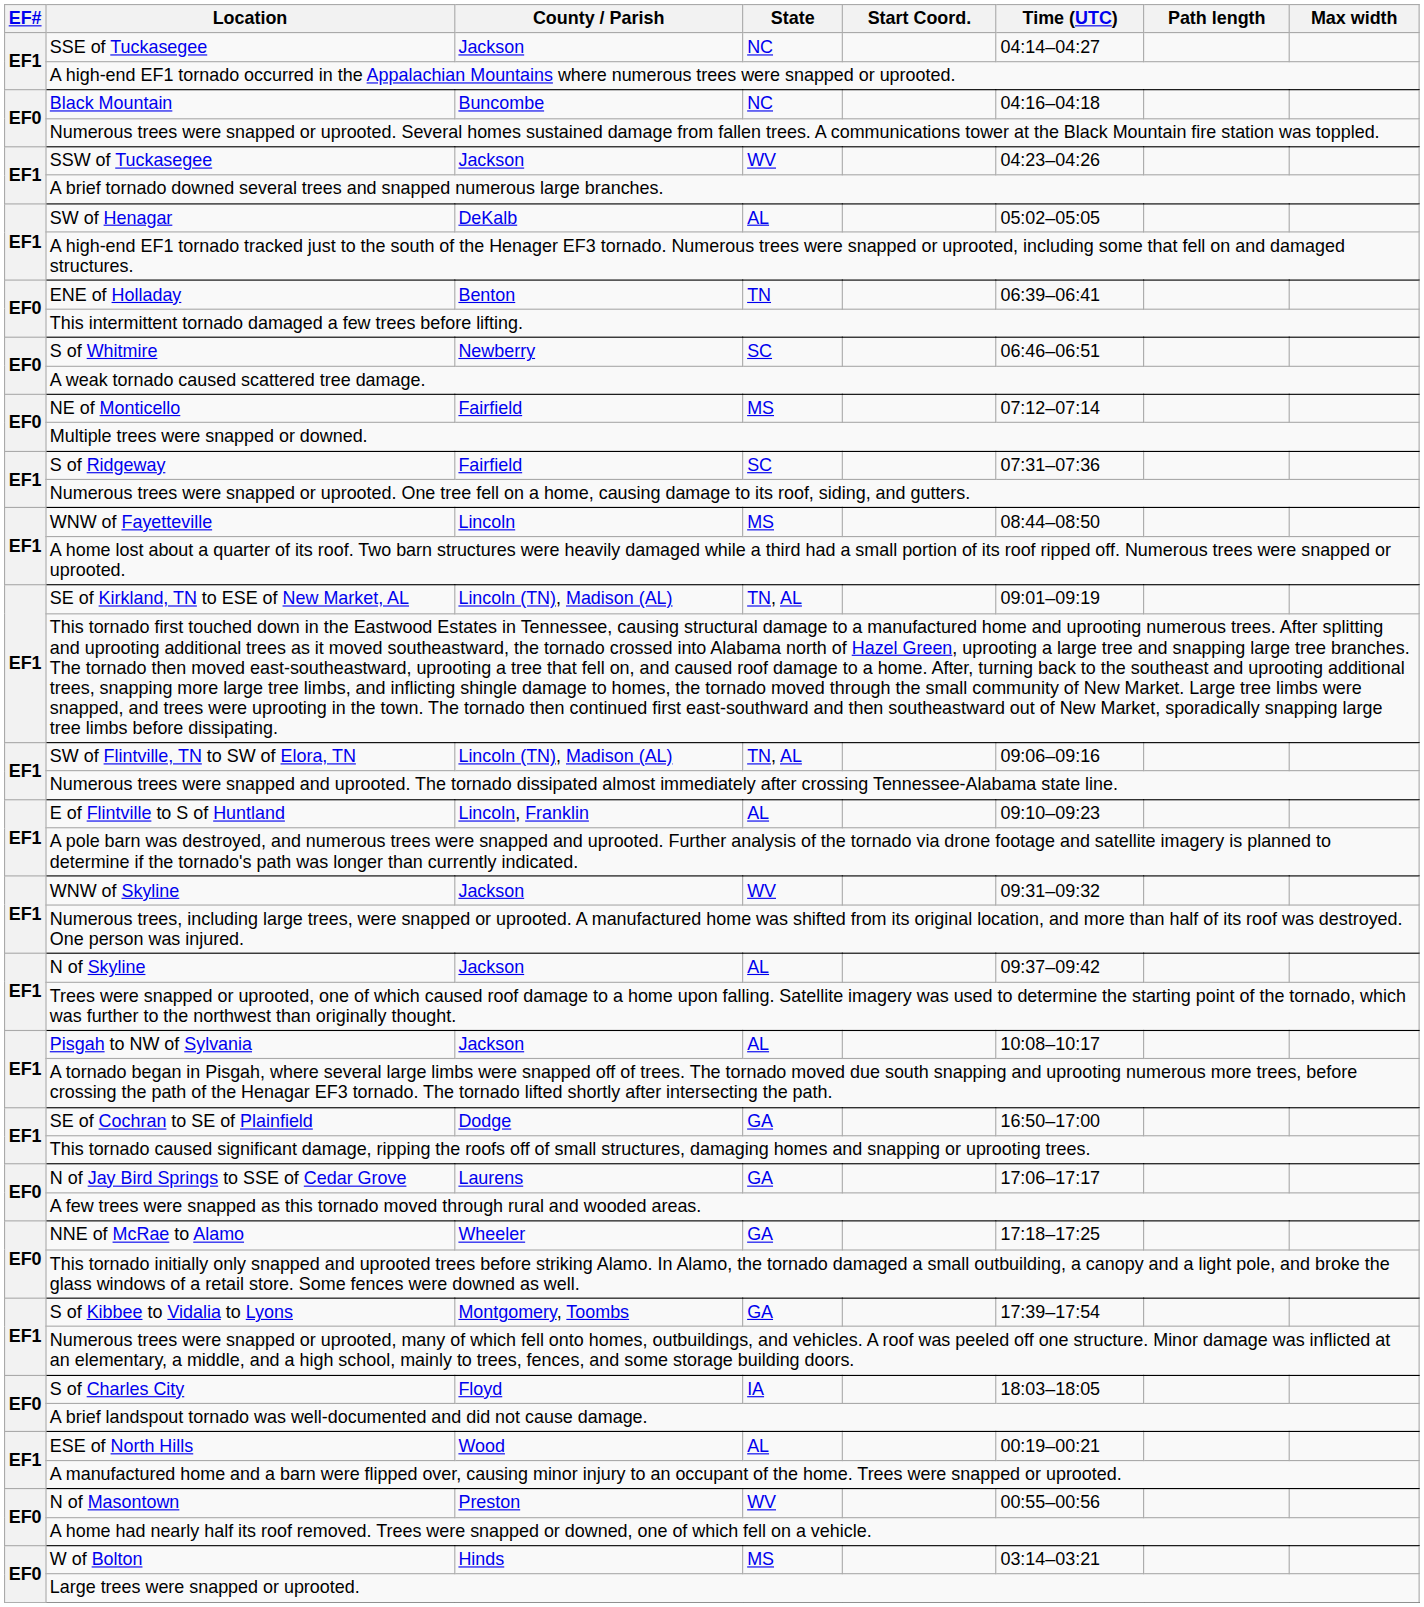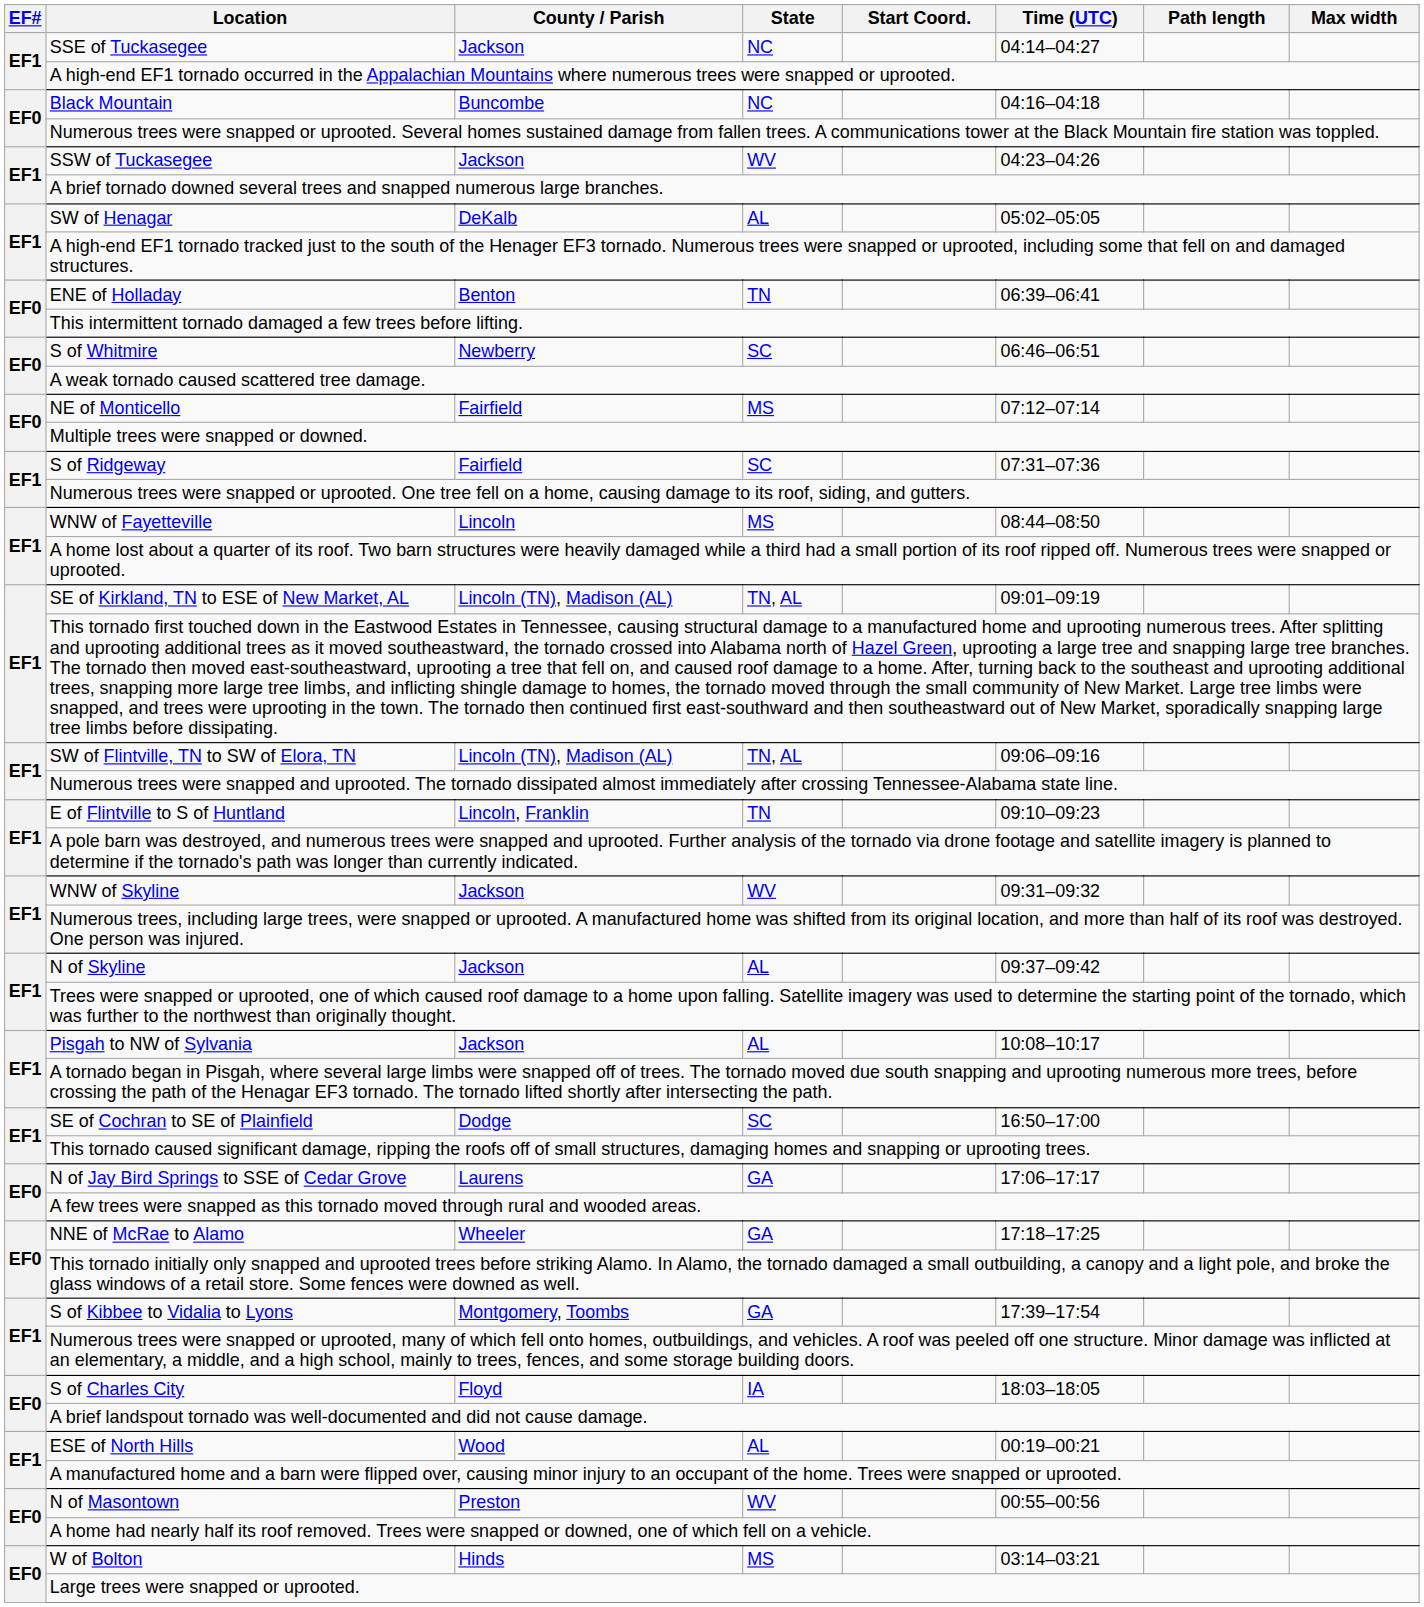(758, 813) AL -> (759, 813) TN
(760, 1121) GA -> (760, 1121) SC
